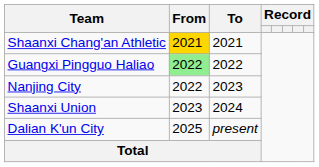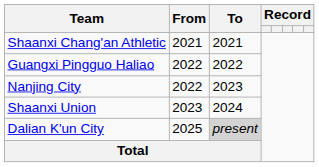(187, 43) gold background -> (187, 43) no background
(187, 64) lightgreen background -> (187, 64) no background
(235, 129) no background -> (235, 129) lightgrey background
